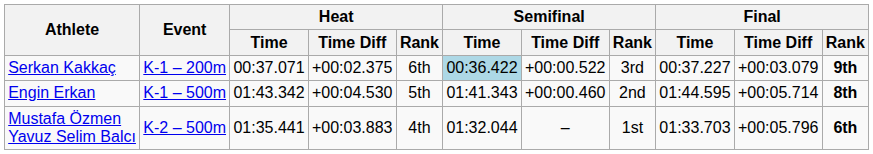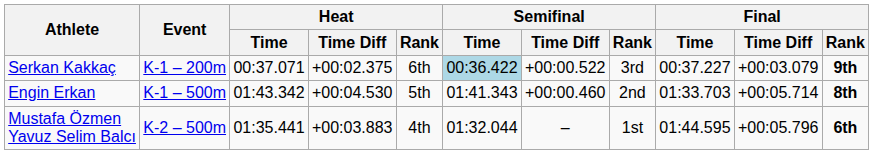(695, 93) 01:44.595 -> (695, 93) 01:33.703
(695, 127) 01:33.703 -> (695, 127) 01:44.595
